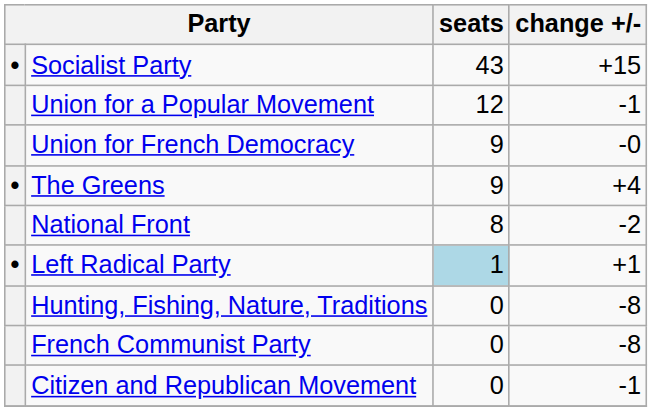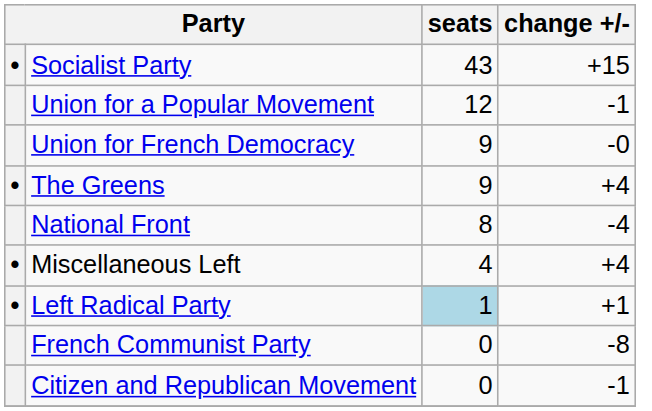(630, 225) -2 -> (619, 225) -4
+ row: (136, 265)
- row: (229, 305)
